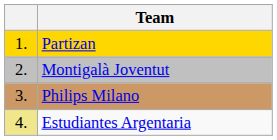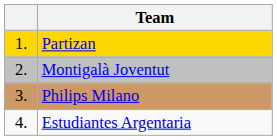(21, 122) khaki background -> (21, 122) no background
